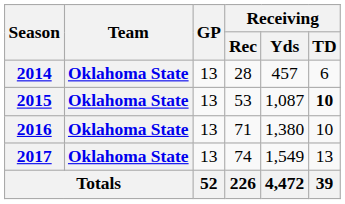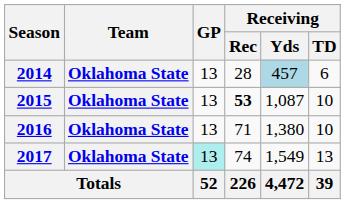(285, 73) no background -> (285, 73) lightblue background
(243, 101) normal -> (243, 101) bold
(324, 101) bold -> (324, 101) normal
(209, 156) no background -> (209, 156) paleturquoise background
